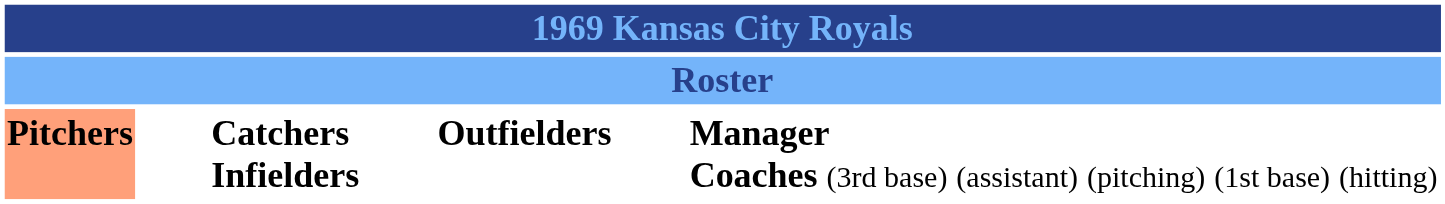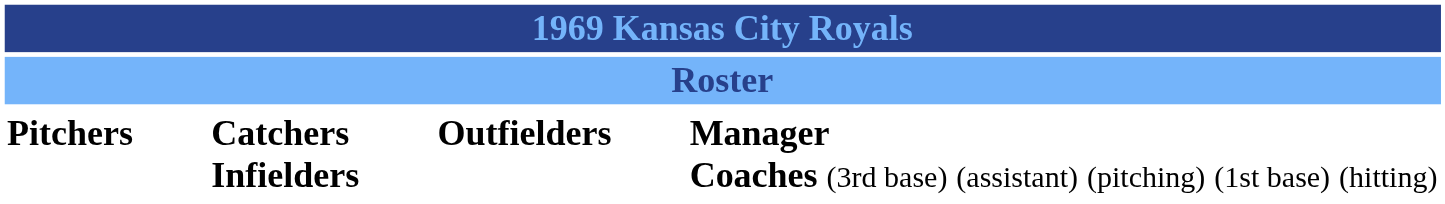(70, 132) lightsalmon background -> (70, 132) no background
